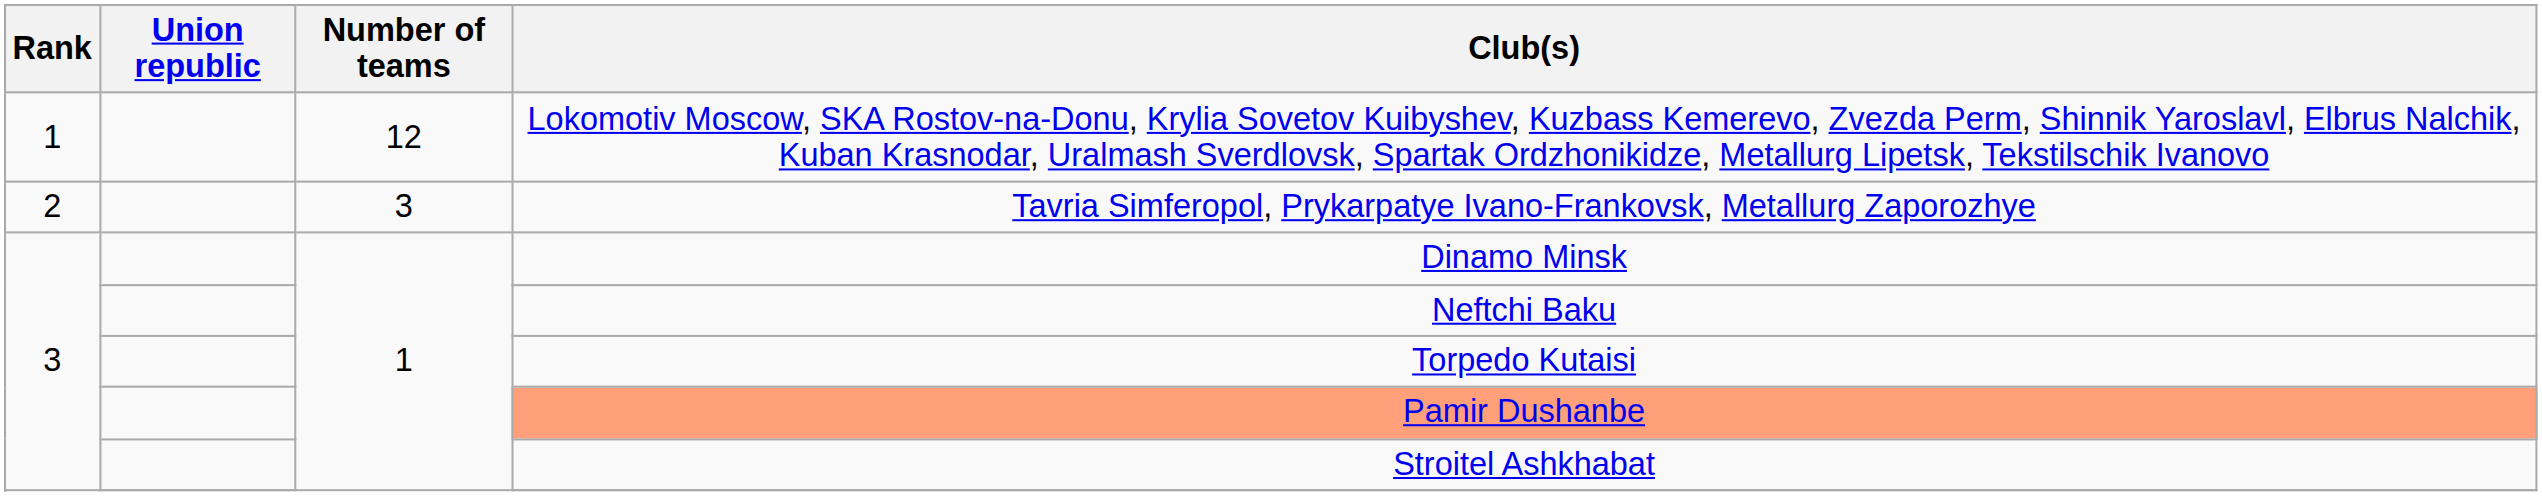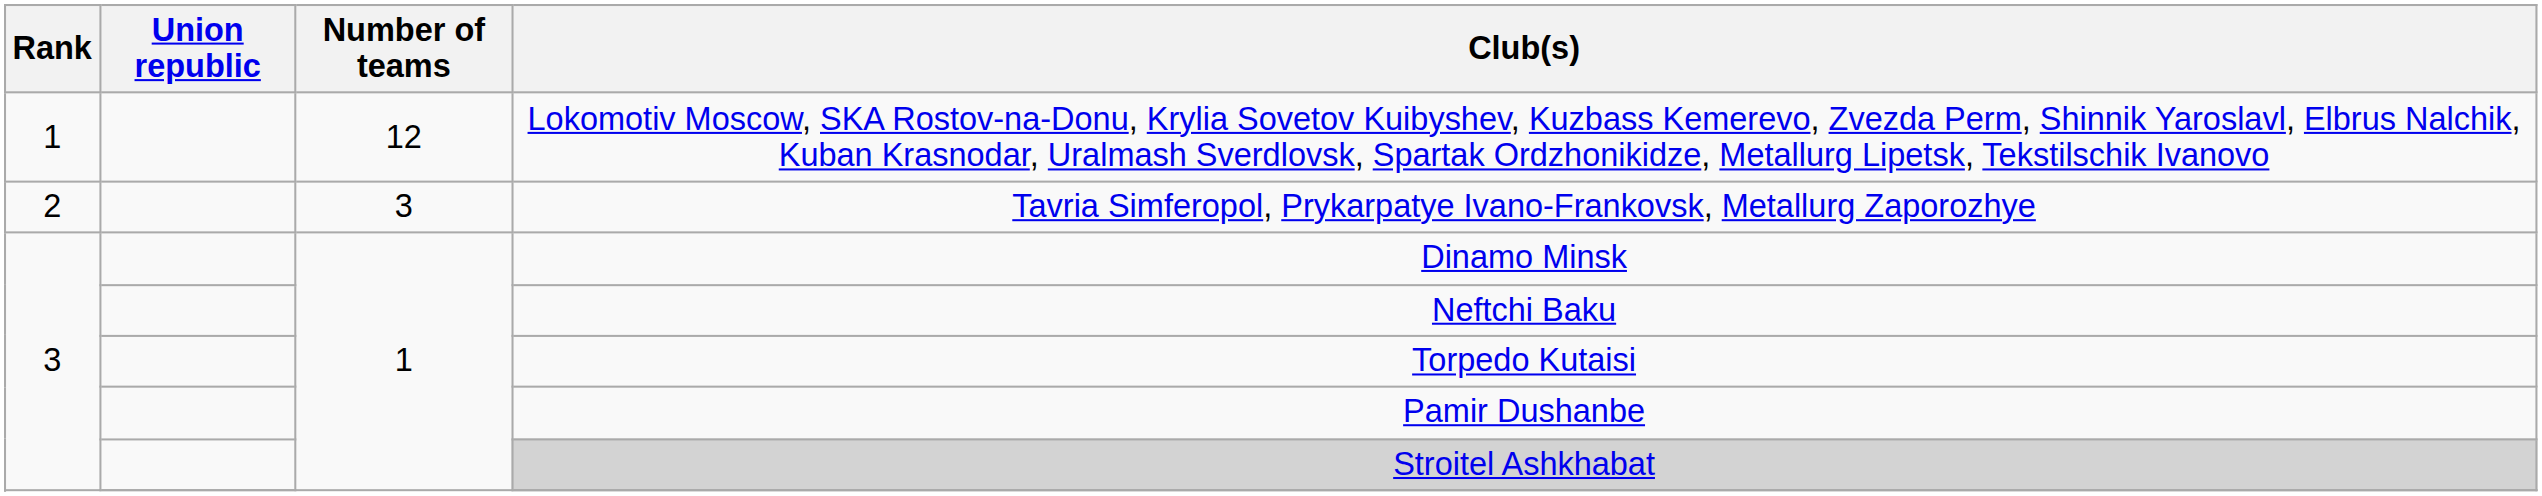(1524, 412) lightsalmon background -> (1524, 412) no background
(1524, 463) no background -> (1524, 463) lightgrey background
